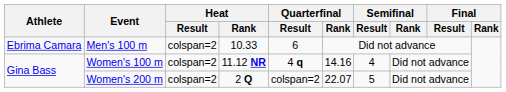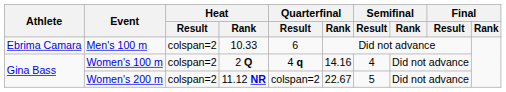(244, 63) 11.12 NR -> (244, 63) 2 Q
(244, 80) 2 Q -> (244, 80) 11.12 NR
(338, 80) 22.07 -> (338, 80) 22.67
